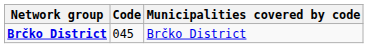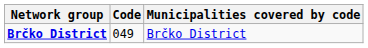(123, 33) 045 -> (123, 33) 049
